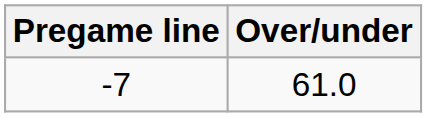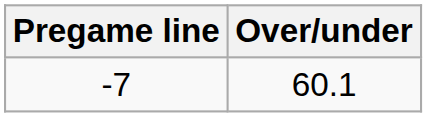(324, 83) 61.0 -> (324, 83) 60.1
